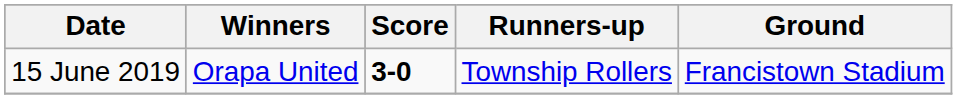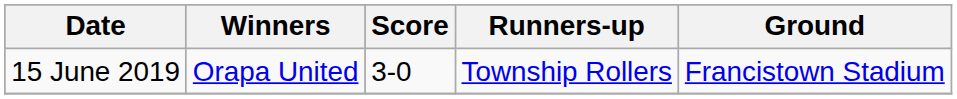(391, 70) bold -> (391, 70) normal
